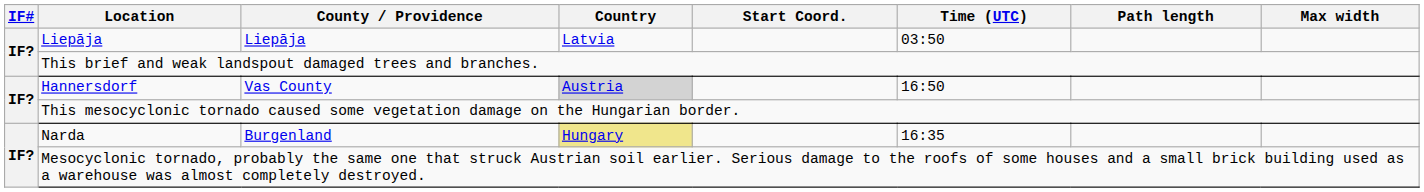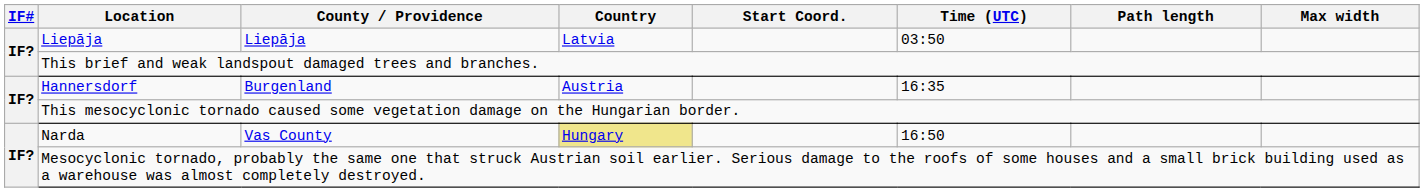(288, 88) Vas County -> (288, 88) Burgenland
(593, 88) lightgrey background -> (593, 88) no background
(923, 88) 16:50 -> (923, 88) 16:35
(288, 135) Burgenland -> (288, 135) Vas County
(923, 135) 16:35 -> (923, 135) 16:50
